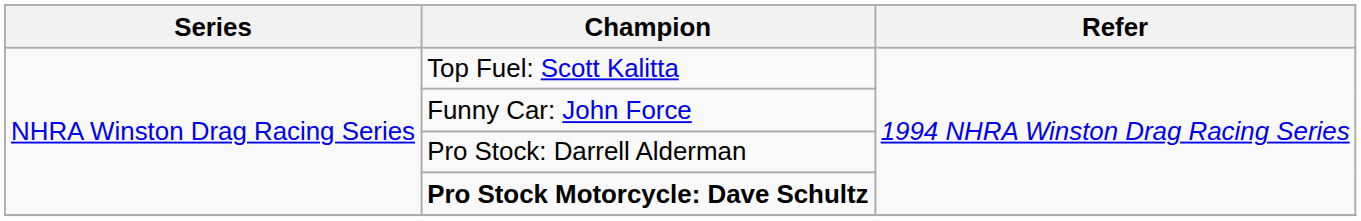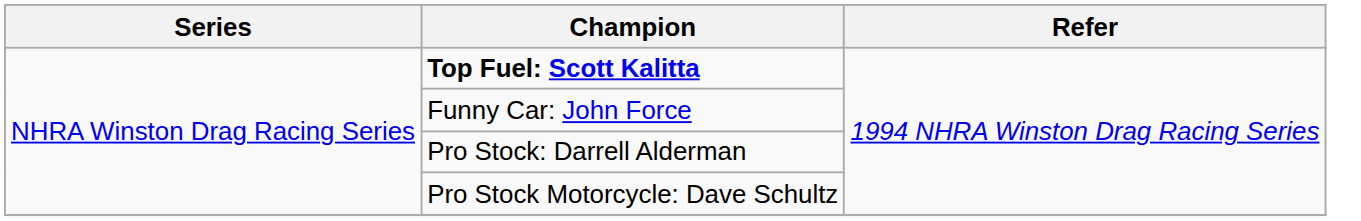(553, 68) normal -> (563, 68) bold
(648, 194) bold -> (633, 194) normal
